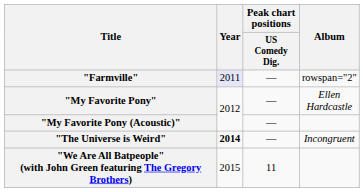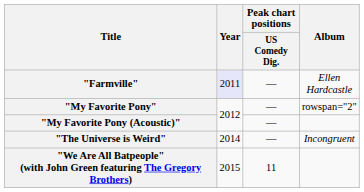(329, 78) rowspan="2" -> (329, 84) Ellen Hardcastle
(329, 100) Ellen Hardcastle -> (329, 106) rowspan="2"
(230, 139) bold -> (230, 139) normal
